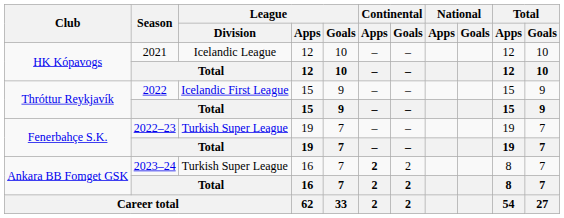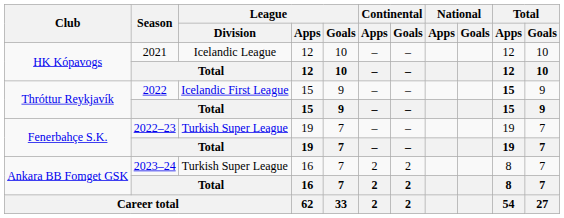(509, 90) normal -> (509, 90) bold
(374, 166) bold -> (374, 166) normal
